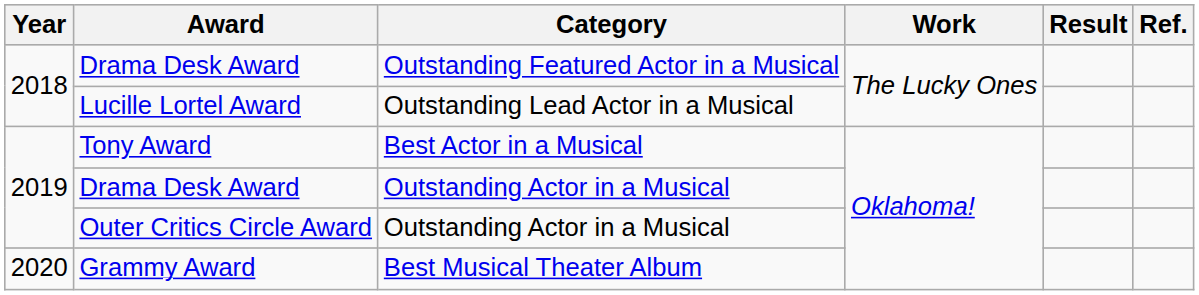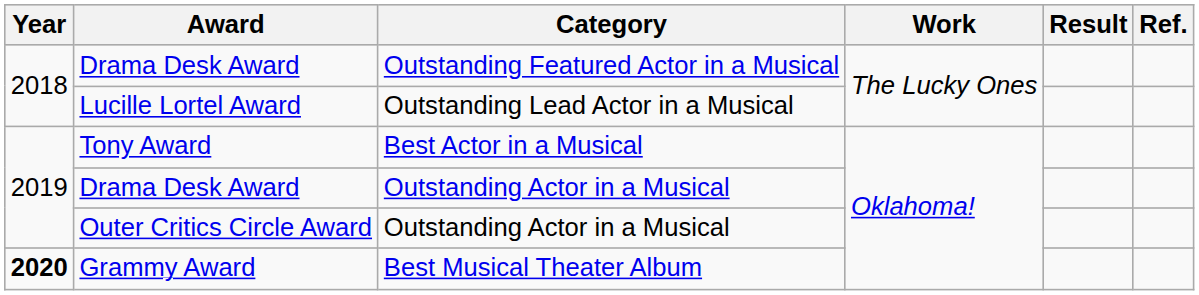(39, 268) normal -> (39, 268) bold
